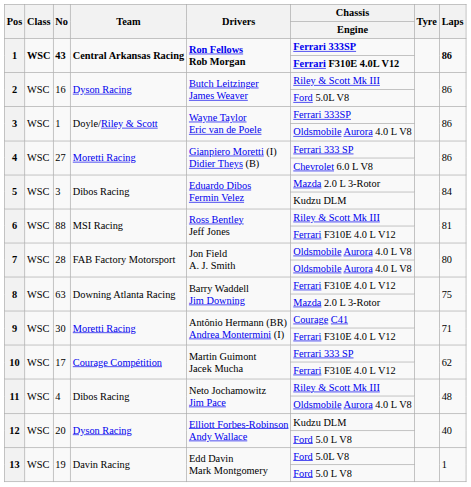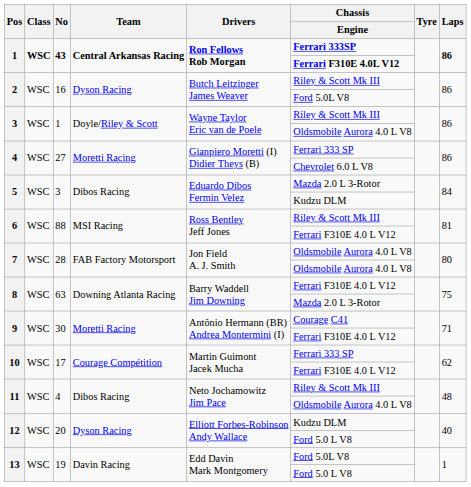(322, 115) Ferrari 333SP -> (337, 115) Riley & Scott Mk III
